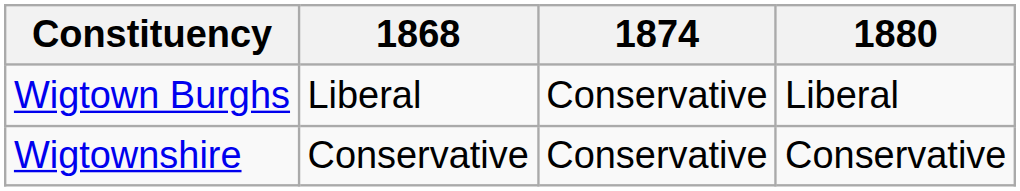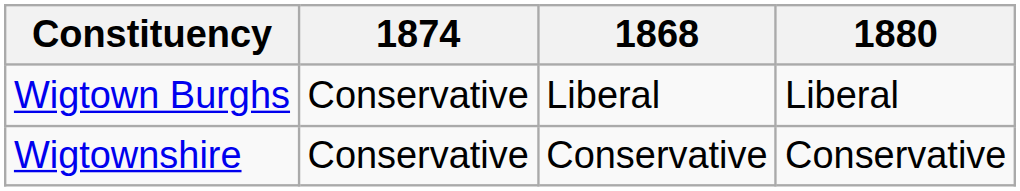columns swapped: (418, 34) <-> (657, 34)
